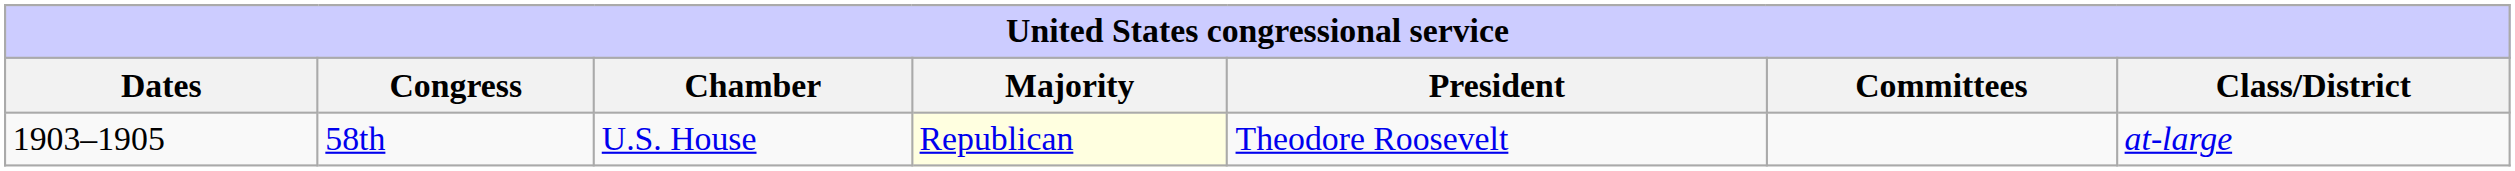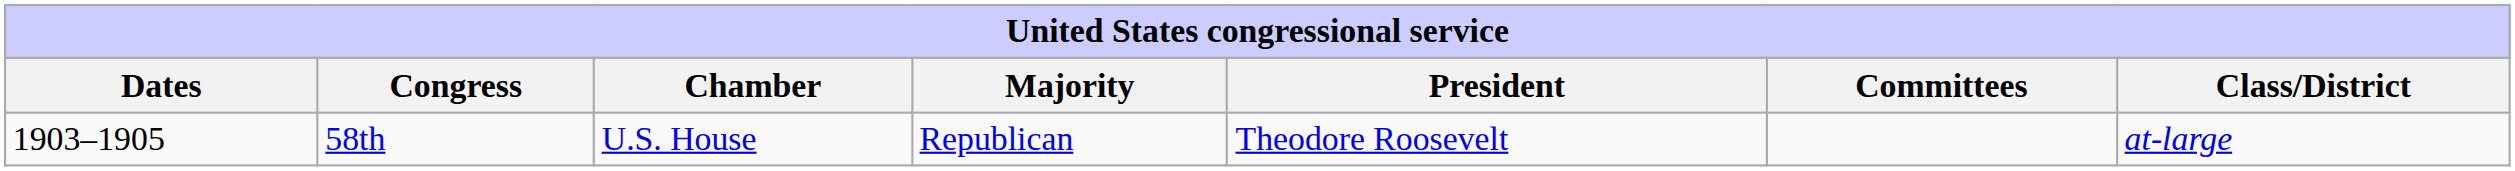(996, 138) lightyellow background -> (996, 138) no background
